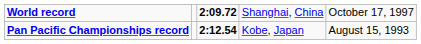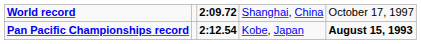(369, 30) normal -> (371, 30) bold
